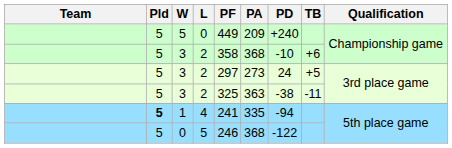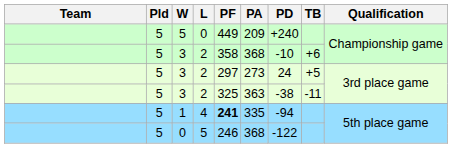(159, 113) bold -> (159, 113) normal
(228, 113) normal -> (228, 113) bold
